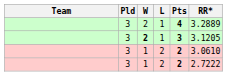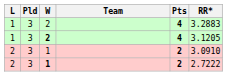columns swapped: (61, 11) <-> (162, 11)
(206, 24) 3.2889 -> (206, 24) 3.2883
(179, 38) 3 -> (179, 38) 4
(206, 51) 3.0610 -> (206, 51) 3.0910
(145, 64) normal -> (48, 64) bold
